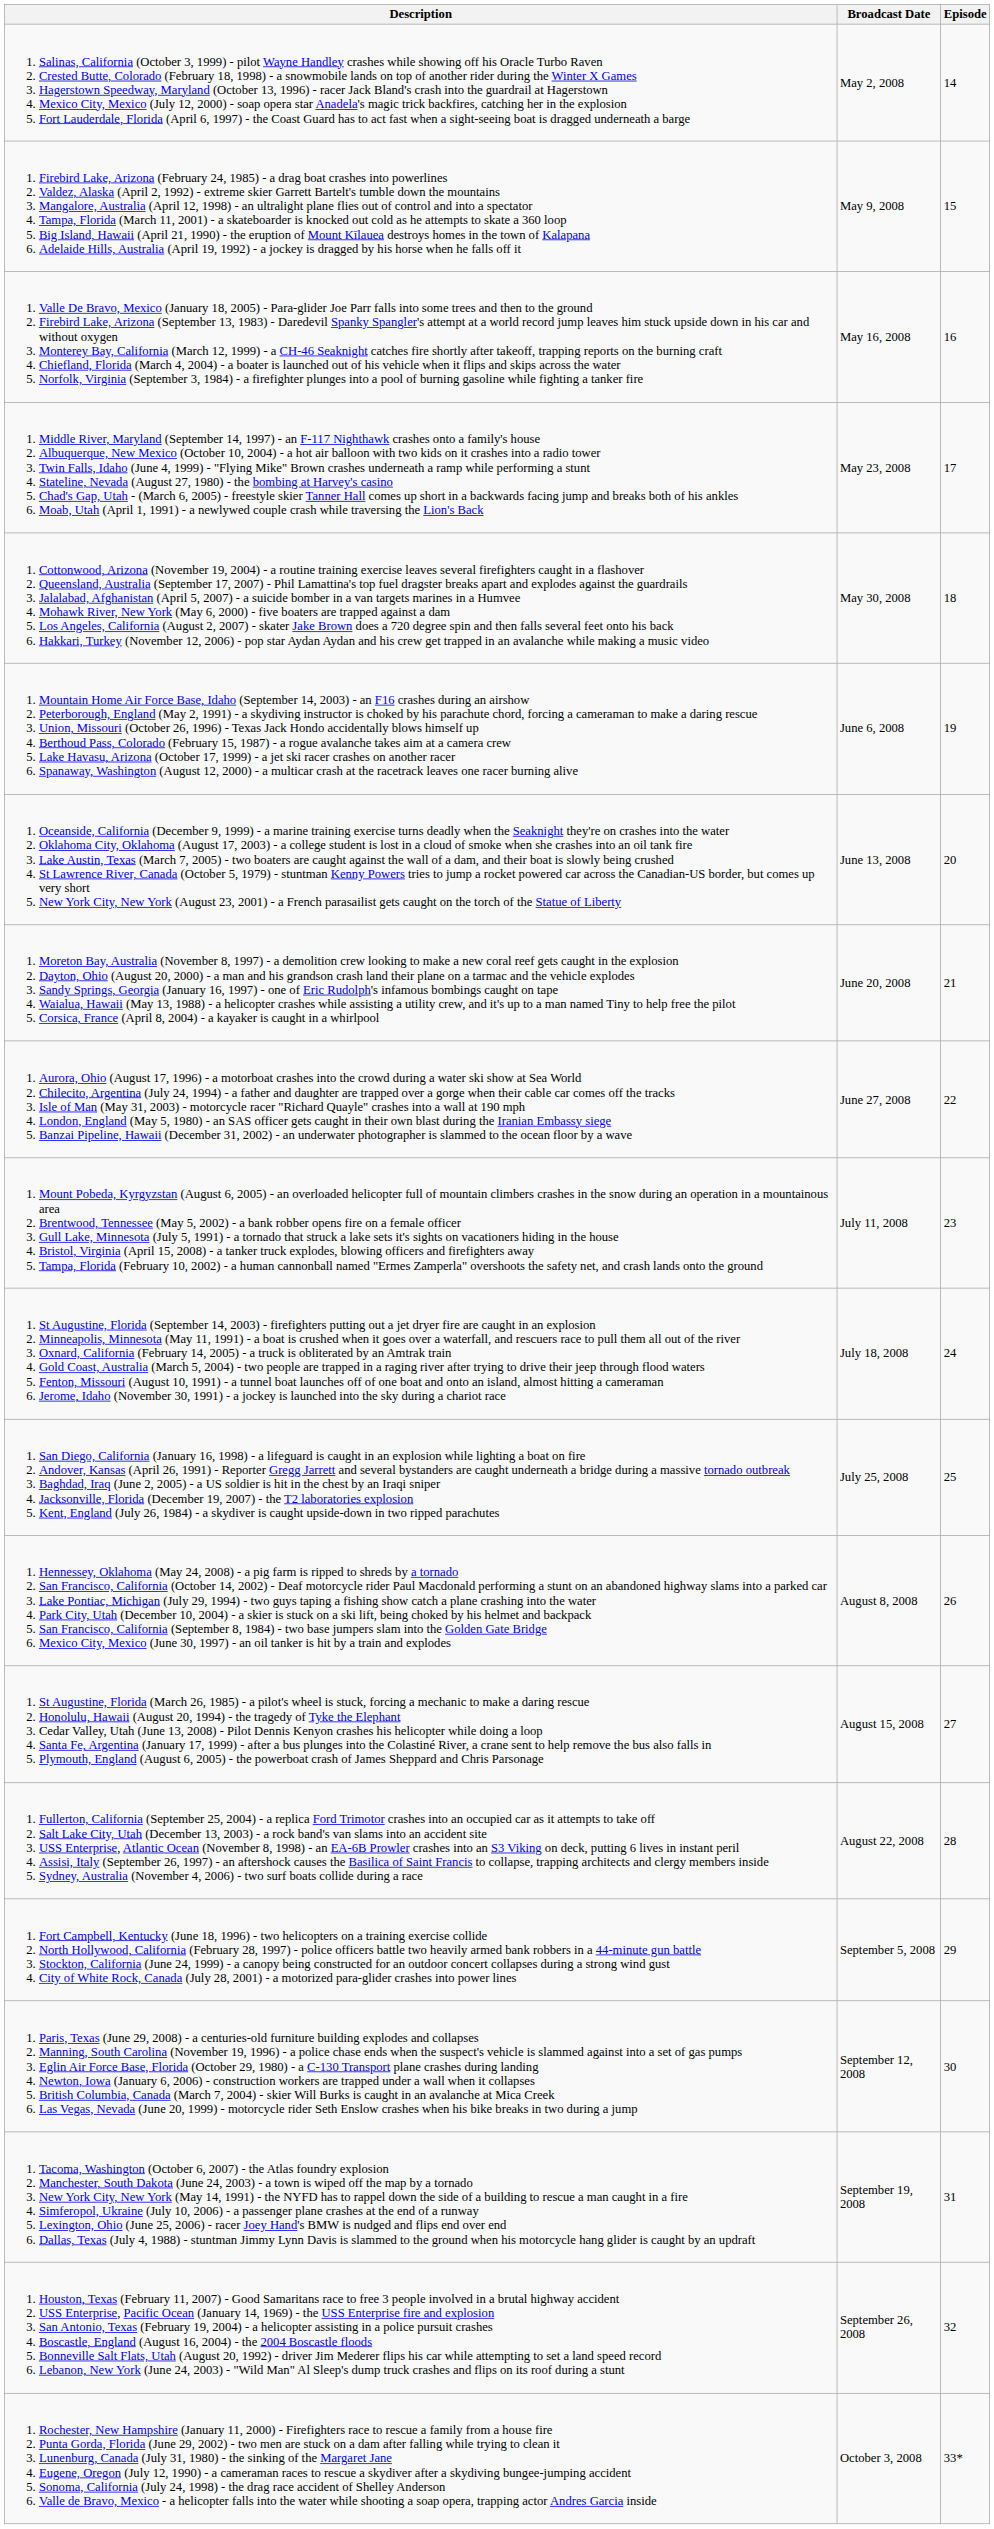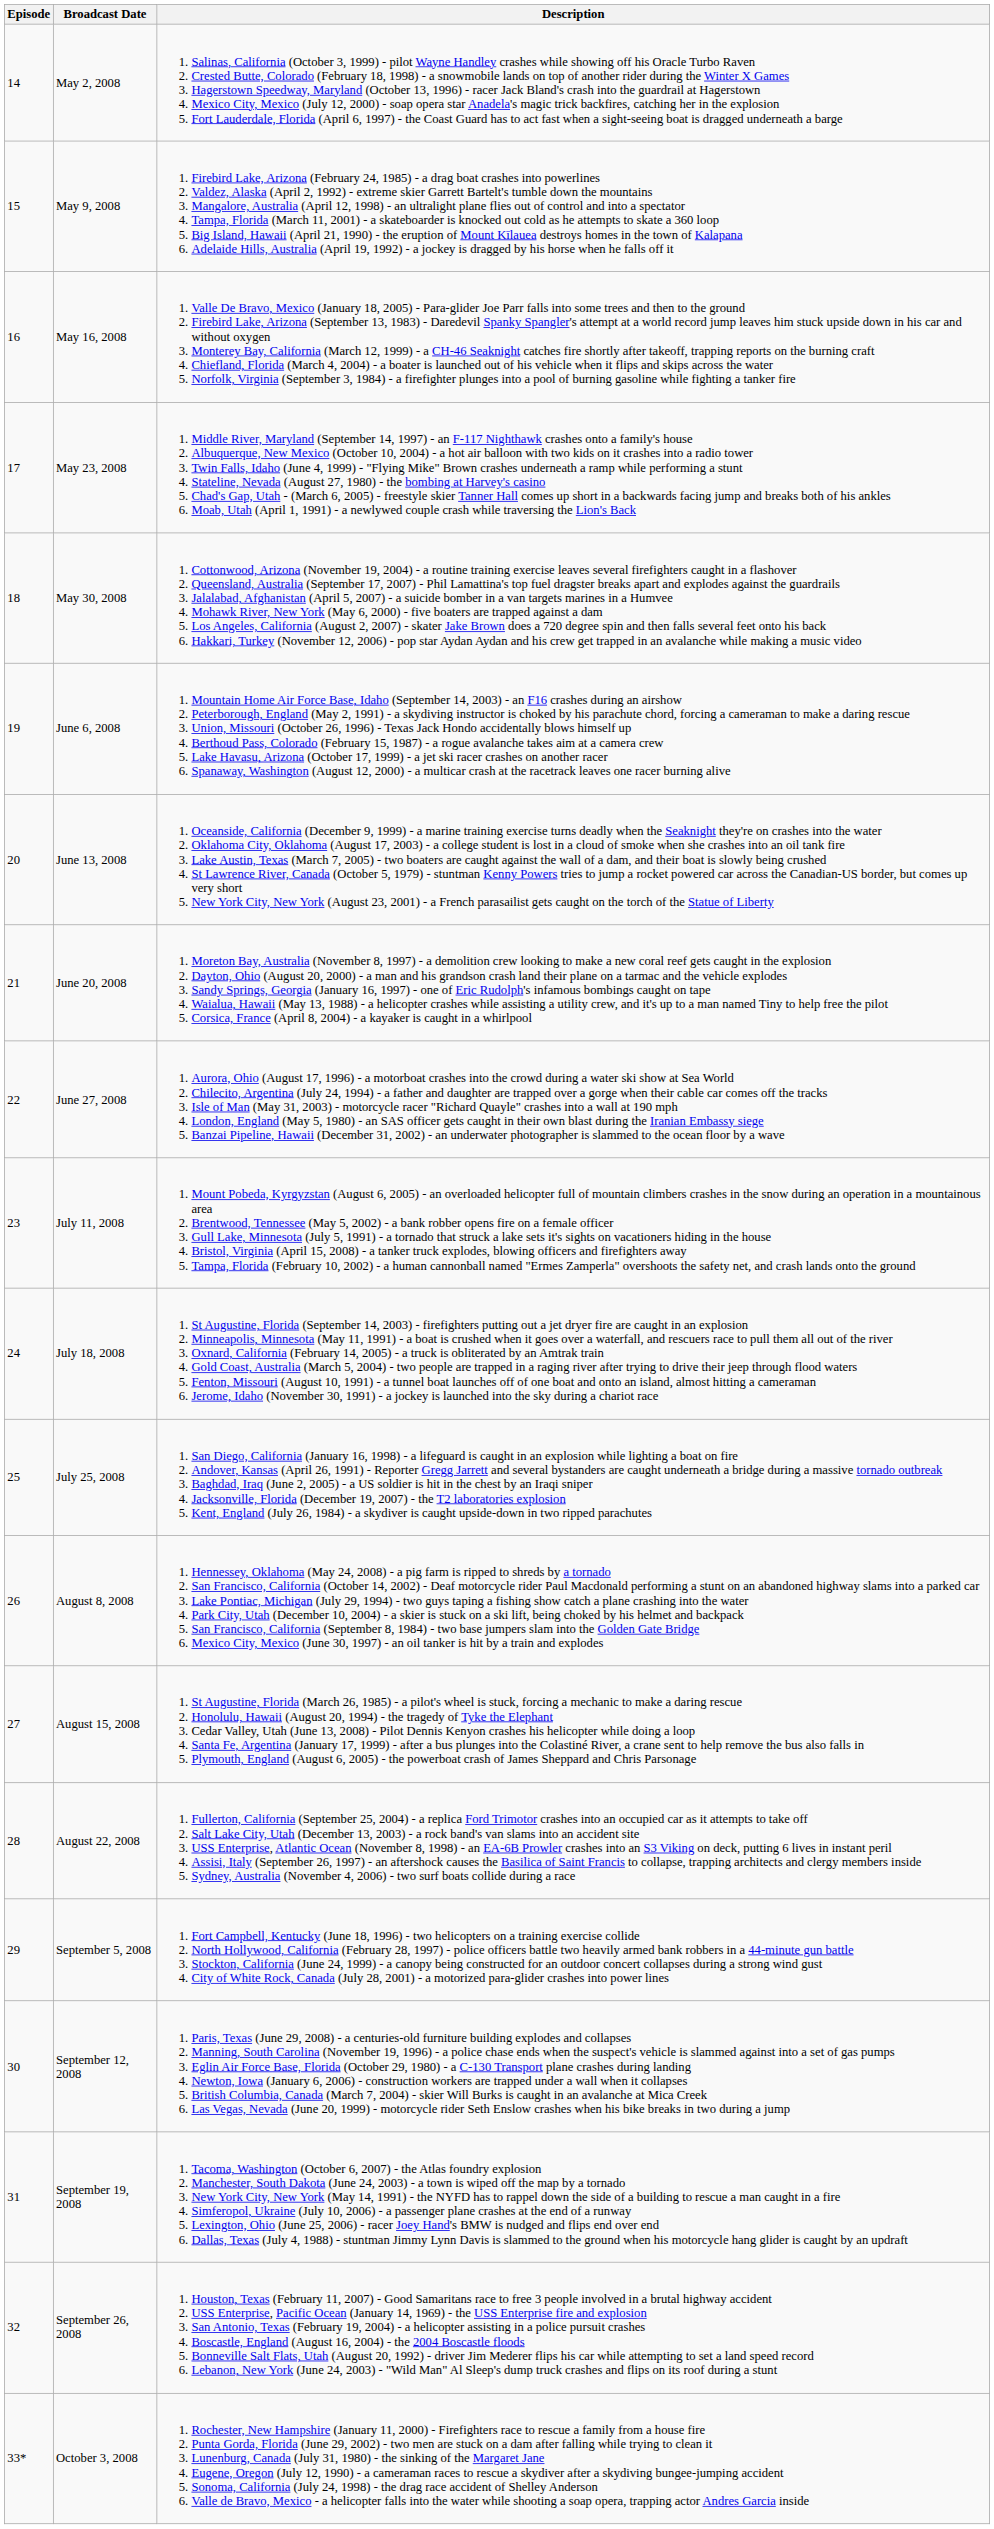columns swapped: (965, 14) <-> (421, 14)
